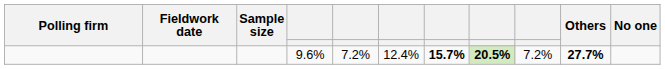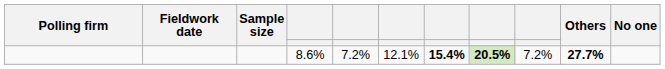(310, 55) 9.6% -> (310, 55) 8.6%
(401, 55) 12.4% -> (401, 55) 12.1%
(447, 55) 15.7% -> (447, 55) 15.4%
